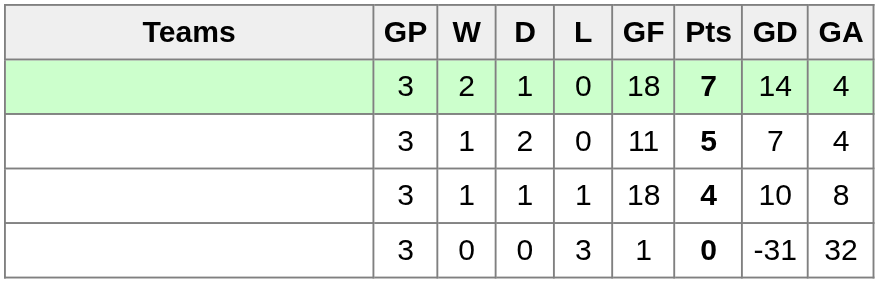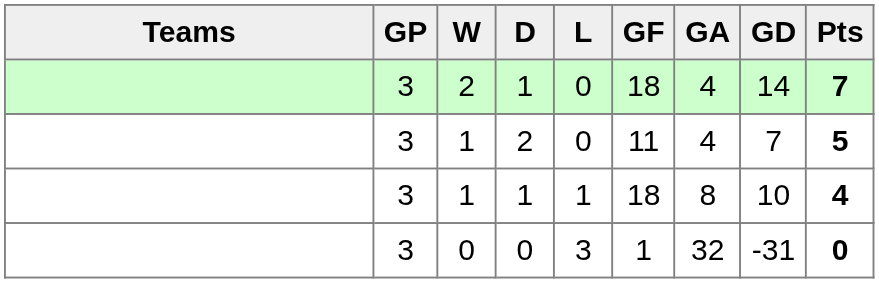columns swapped: (841, 31) <-> (709, 31)
